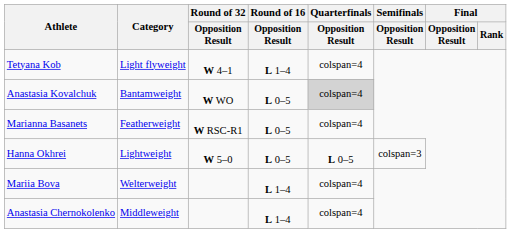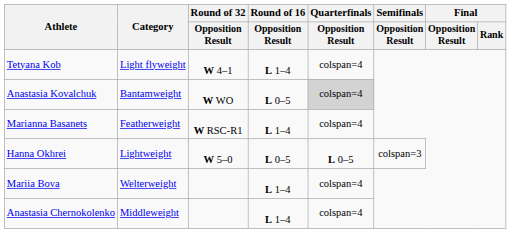(278, 130) L 0–5 -> (278, 130) L 1–4
